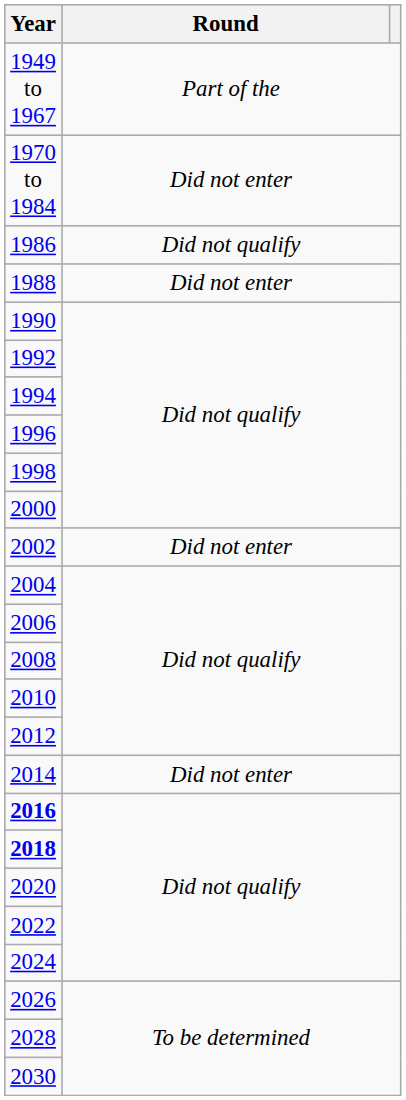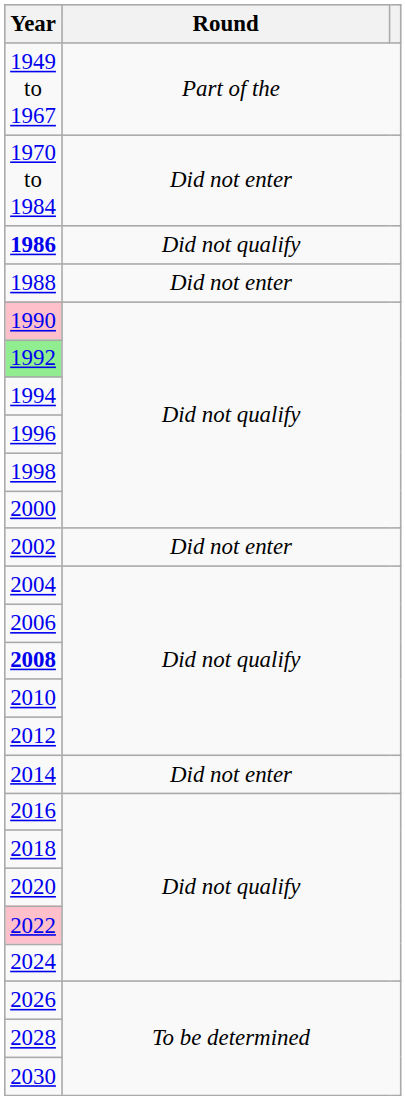(33, 245) normal -> (33, 245) bold
(33, 320) no background -> (33, 320) pink background
(33, 358) no background -> (33, 358) lightgreen background
(33, 660) normal -> (33, 660) bold
(33, 811) bold -> (33, 811) normal
(33, 849) bold -> (33, 849) normal
(33, 924) no background -> (33, 924) pink background
